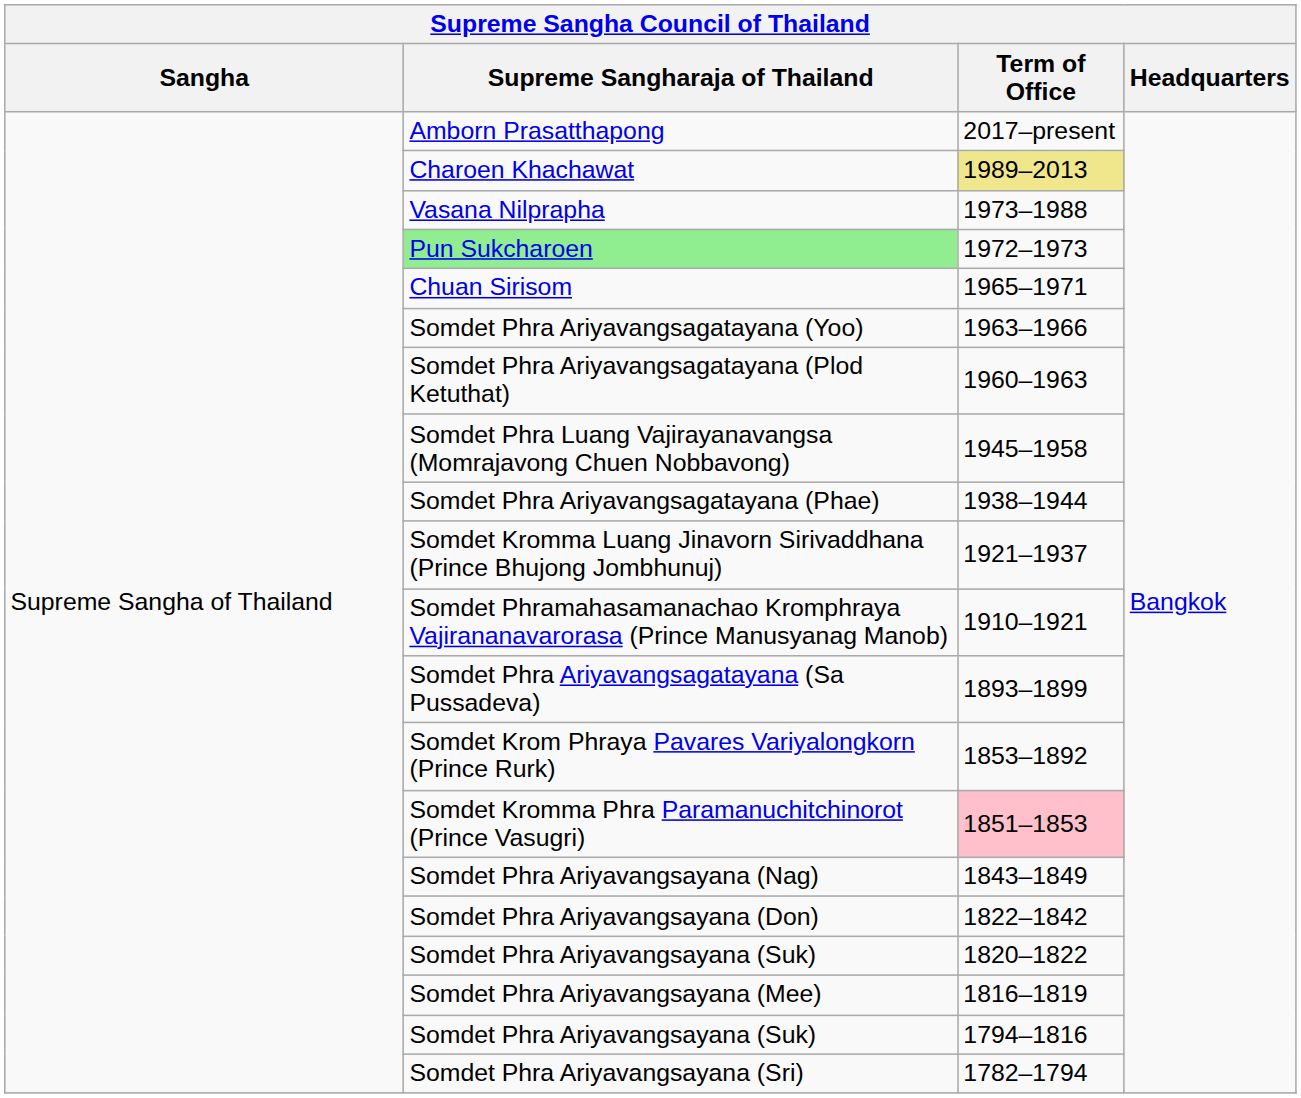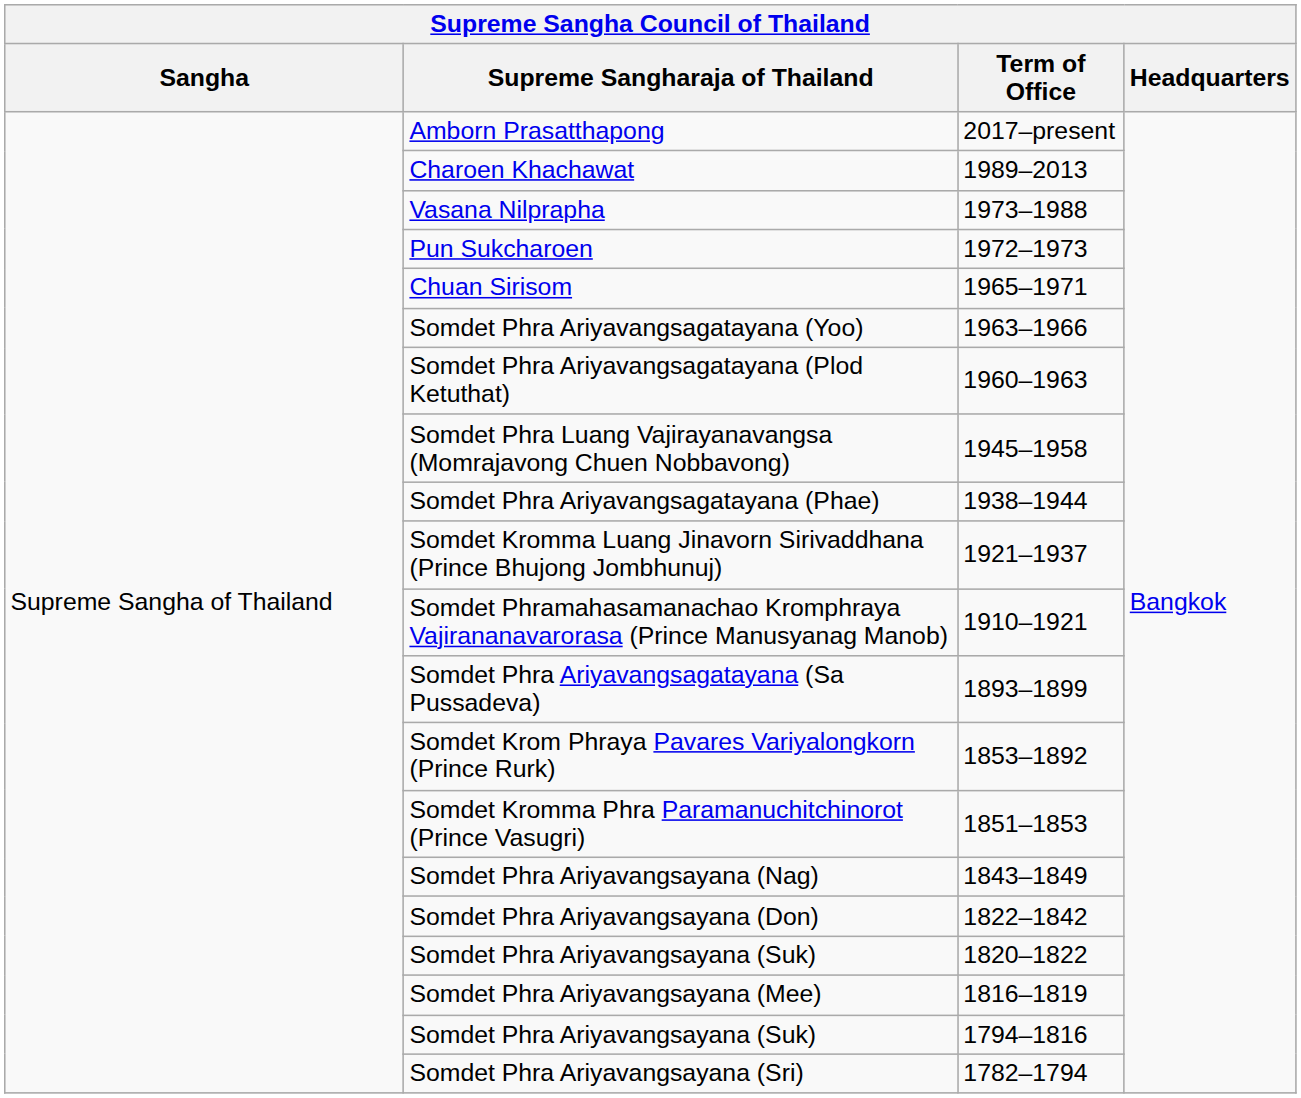(1025, 170) khaki background -> (1025, 170) no background
(501, 248) lightgreen background -> (501, 248) no background
(1025, 823) pink background -> (1025, 823) no background
